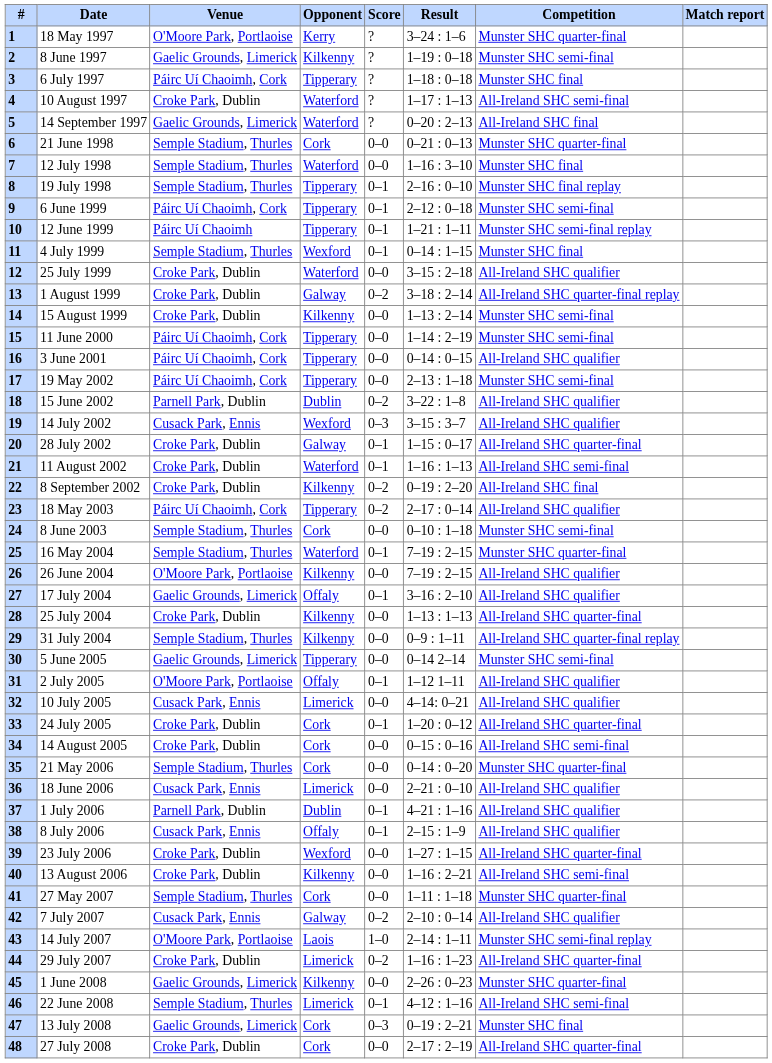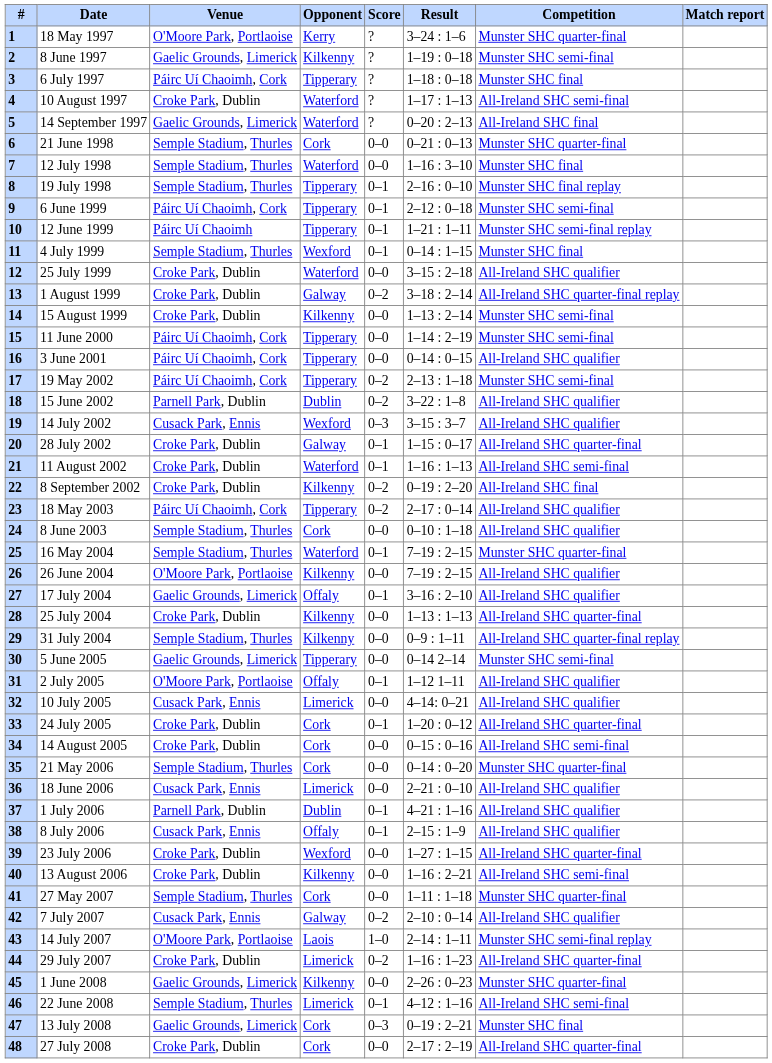(378, 380) 0–0 -> (378, 380) 0–2
(546, 531) Munster SHC semi-final -> (549, 531) All-Ireland SHC qualifier
